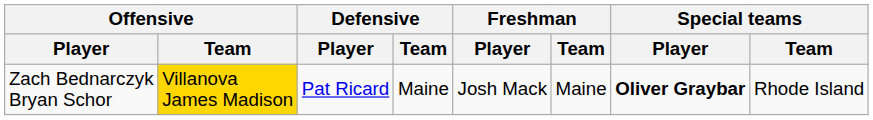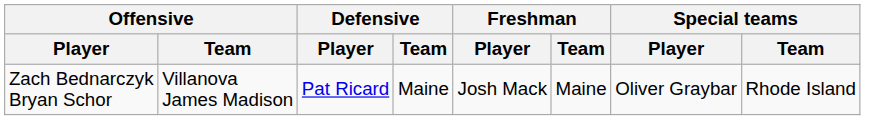(228, 89) gold background -> (228, 89) no background
(680, 89) bold -> (676, 89) normal
